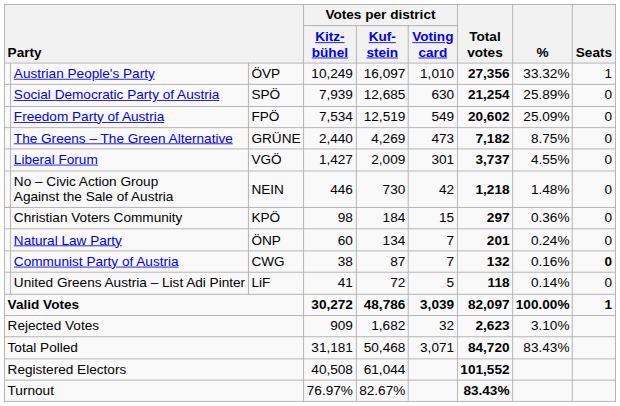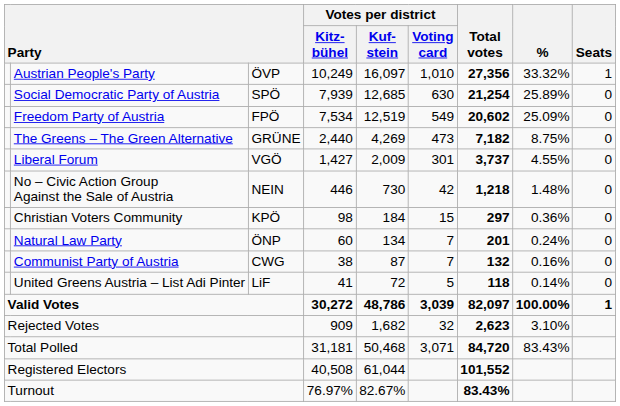(608, 261) bold -> (608, 261) normal
